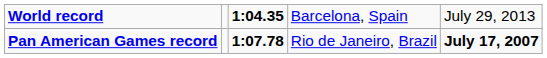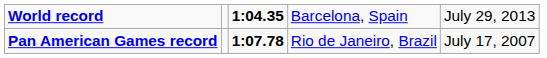(491, 41) bold -> (490, 41) normal
